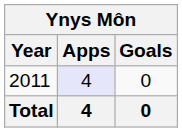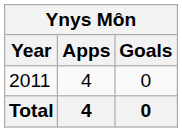(86, 80) lavender background -> (86, 80) no background
